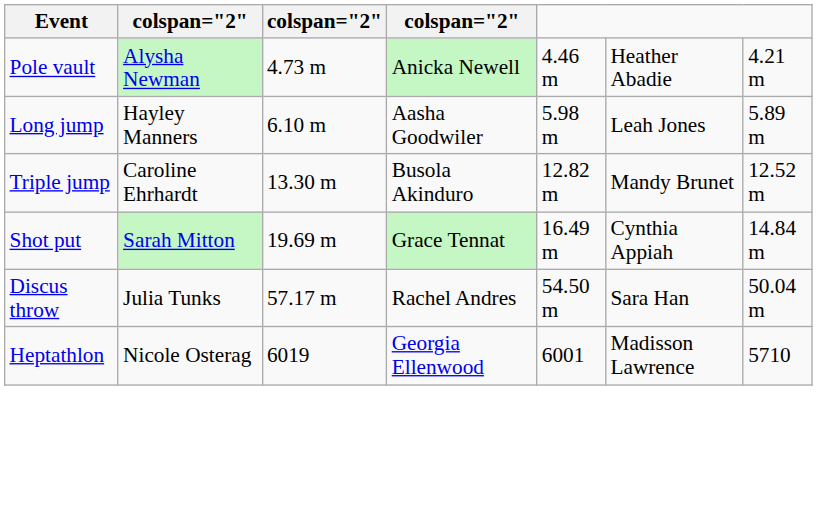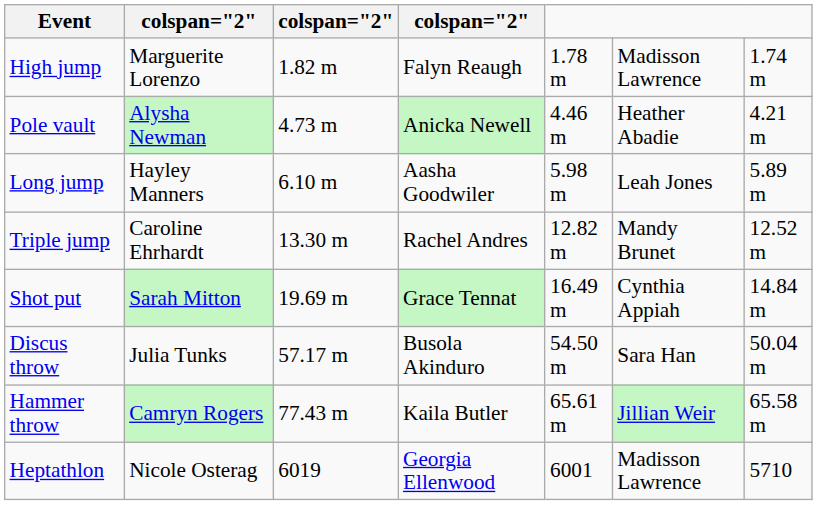+ row: (55, 67)
(432, 182) Busola Akinduro -> (465, 240) Rachel Andres
(454, 297) Rachel Andres -> (444, 355) Busola Akinduro
+ row: (47, 413)
